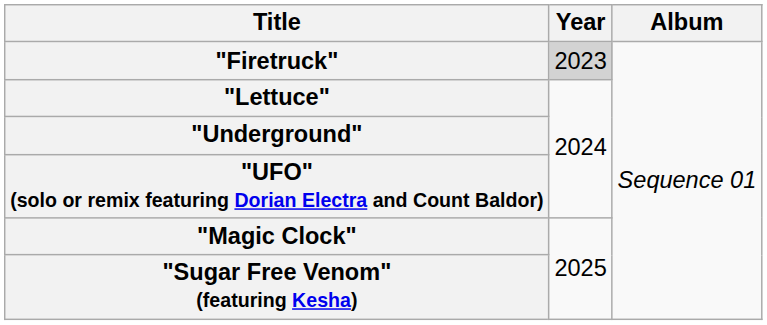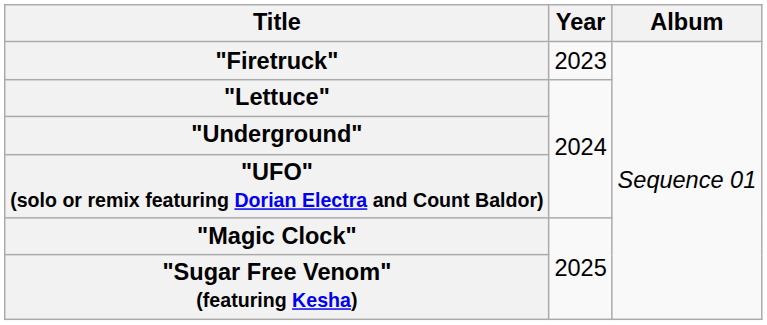(581, 60) lightgrey background -> (581, 60) no background
